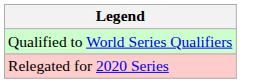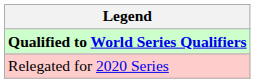(120, 41) normal -> (127, 41) bold
